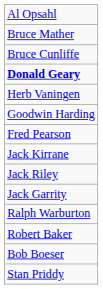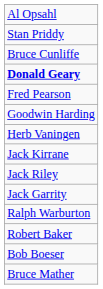(41, 34) Bruce Mather -> (36, 34) Stan Priddy
(44, 94) Herb Vaningen -> (39, 94) Fred Pearson
(39, 134) Fred Pearson -> (44, 134) Herb Vaningen
(36, 274) Stan Priddy -> (41, 274) Bruce Mather
